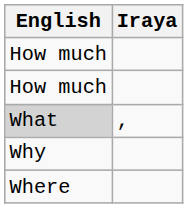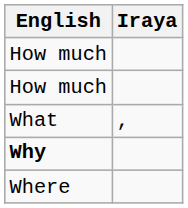(34, 120) lightgrey background -> (34, 120) no background
(28, 154) normal -> (28, 154) bold
